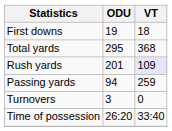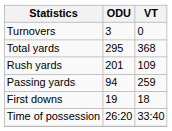rows swapped: (35, 31) <-> (31, 100)
(147, 65) lavender background -> (147, 65) no background
